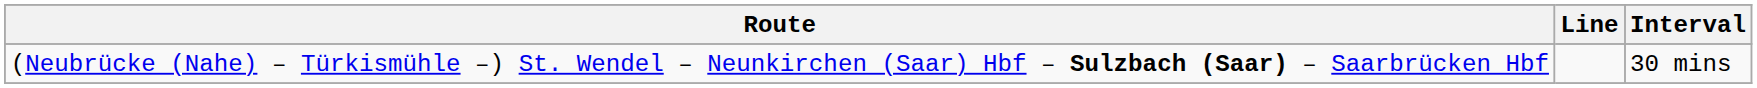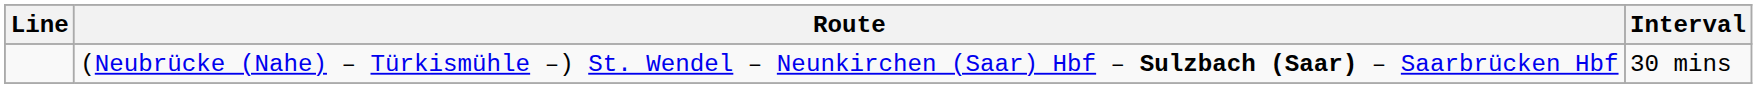columns swapped: (1590, 25) <-> (780, 25)
